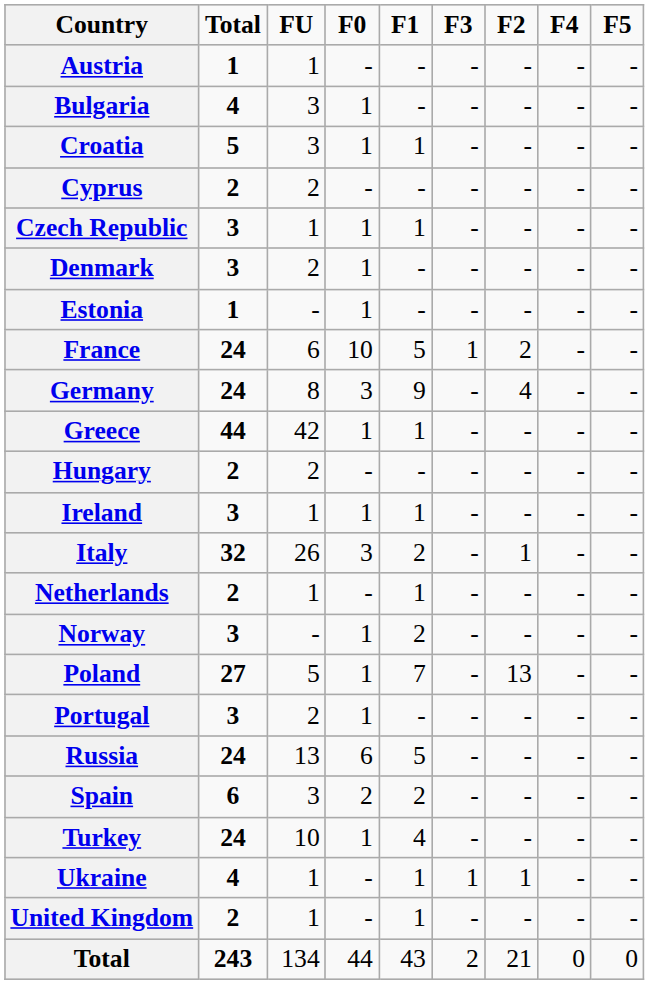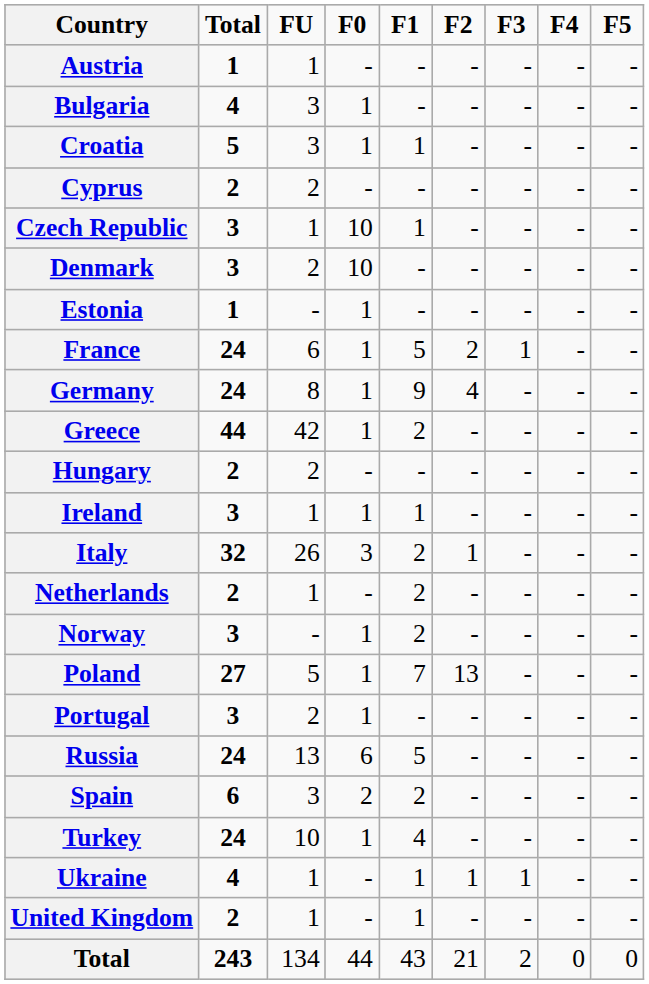columns swapped: (511, 24) <-> (458, 24)
(366, 227) 1 -> (360, 227) 10
(366, 268) 1 -> (360, 268) 10
(360, 349) 10 -> (366, 349) 1
(366, 390) 3 -> (366, 390) 1
(419, 430) 1 -> (419, 430) 2
(419, 593) 1 -> (419, 593) 2
